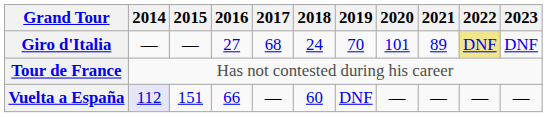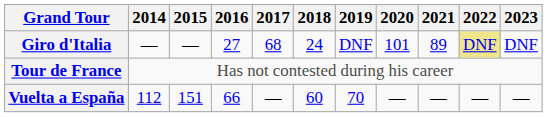(356, 44) 70 -> (356, 44) DNF
(149, 97) lavender background -> (149, 97) no background
(356, 97) DNF -> (356, 97) 70
